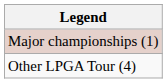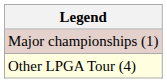(72, 66) no background -> (72, 66) lightyellow background
